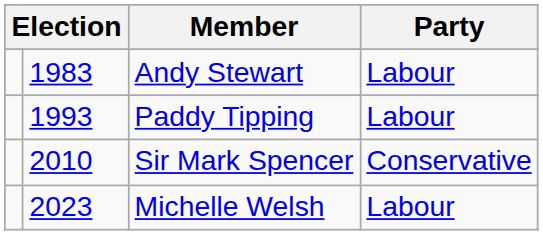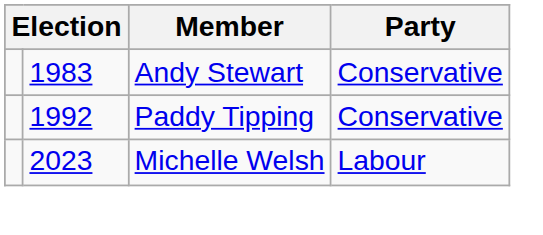(411, 71) Labour -> (420, 71) Conservative
(61, 116) 1993 -> (61, 116) 1992
(411, 116) Labour -> (420, 116) Conservative
- row: (244, 161)
